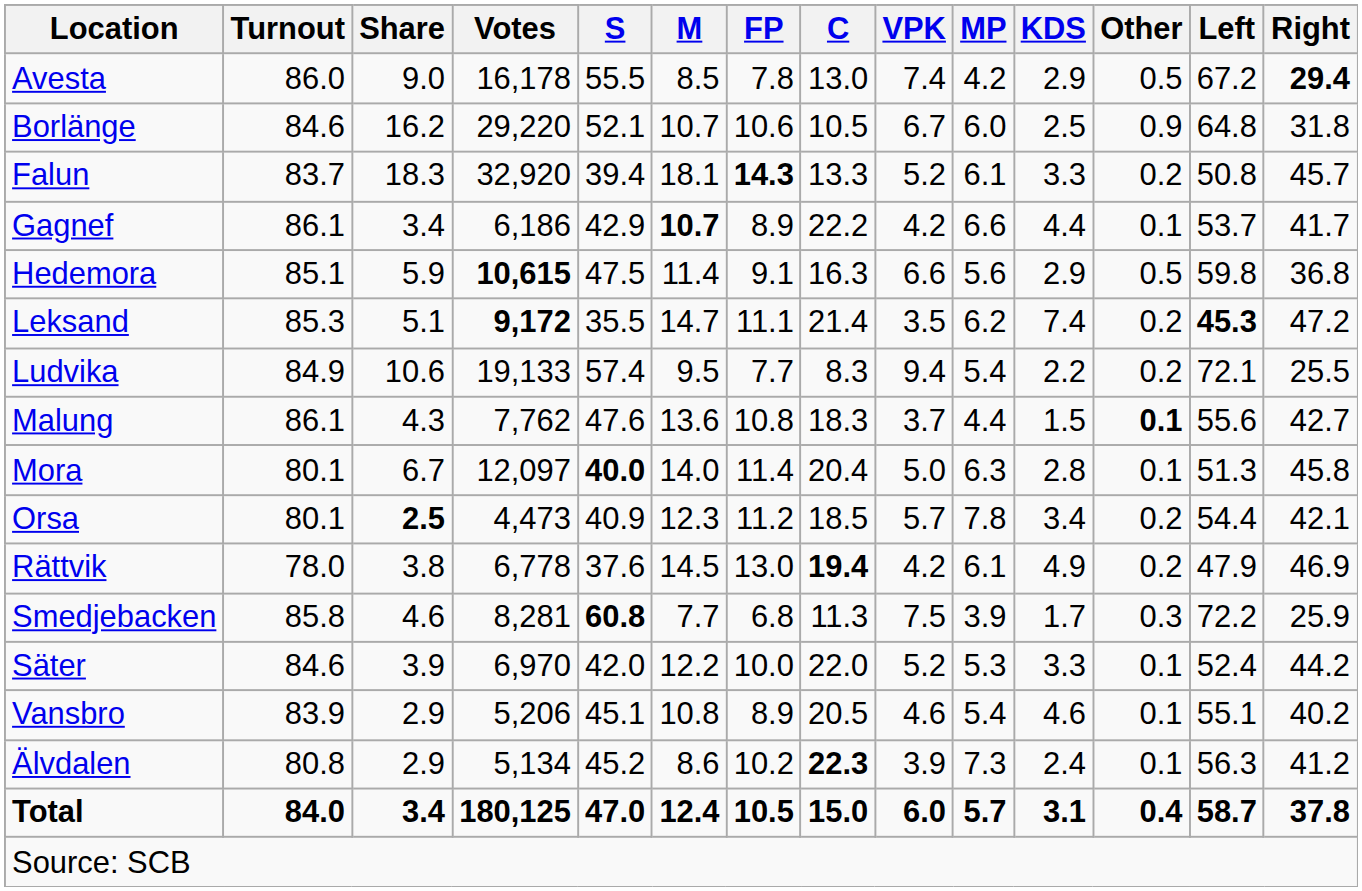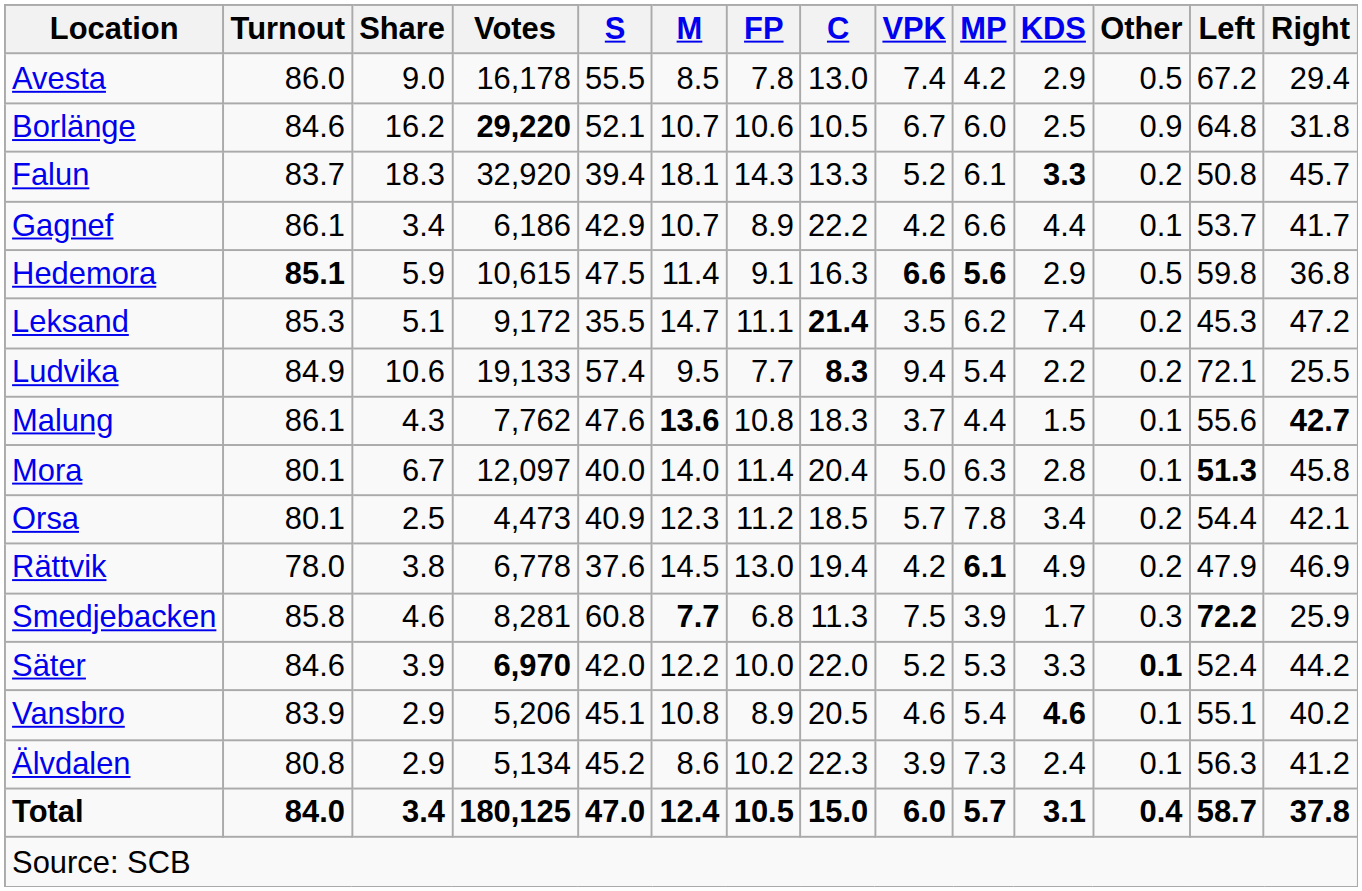(1320, 77) bold -> (1320, 77) normal
(524, 126) normal -> (524, 126) bold
(764, 175) bold -> (764, 175) normal
(1064, 175) normal -> (1064, 175) bold
(689, 224) bold -> (689, 224) normal
(315, 273) normal -> (315, 273) bold
(524, 273) bold -> (524, 273) normal
(924, 273) normal -> (924, 273) bold
(985, 273) normal -> (985, 273) bold
(532, 322) bold -> (532, 322) normal
(838, 322) normal -> (838, 322) bold
(1227, 322) bold -> (1227, 322) normal
(847, 371) normal -> (847, 371) bold
(689, 420) normal -> (689, 420) bold
(1161, 420) bold -> (1161, 420) normal
(1320, 420) normal -> (1320, 420) bold
(615, 469) bold -> (615, 469) normal
(1227, 469) normal -> (1227, 469) bold
(424, 518) bold -> (424, 518) normal
(838, 567) bold -> (838, 567) normal
(985, 567) normal -> (985, 567) bold
(615, 616) bold -> (615, 616) normal
(698, 616) normal -> (698, 616) bold
(1227, 616) normal -> (1227, 616) bold
(532, 665) normal -> (532, 665) bold
(1161, 665) normal -> (1161, 665) bold
(1064, 714) normal -> (1064, 714) bold
(838, 763) bold -> (838, 763) normal
